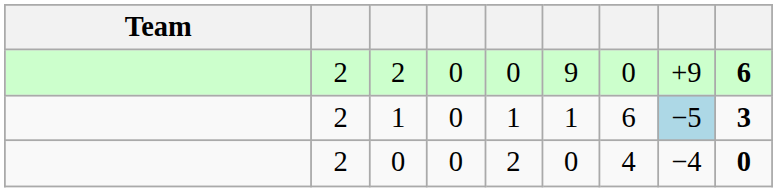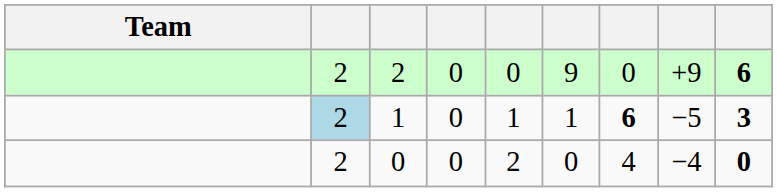(341, 117) no background -> (341, 117) lightblue background
(629, 117) normal -> (629, 117) bold
(686, 117) lightblue background -> (686, 117) no background
